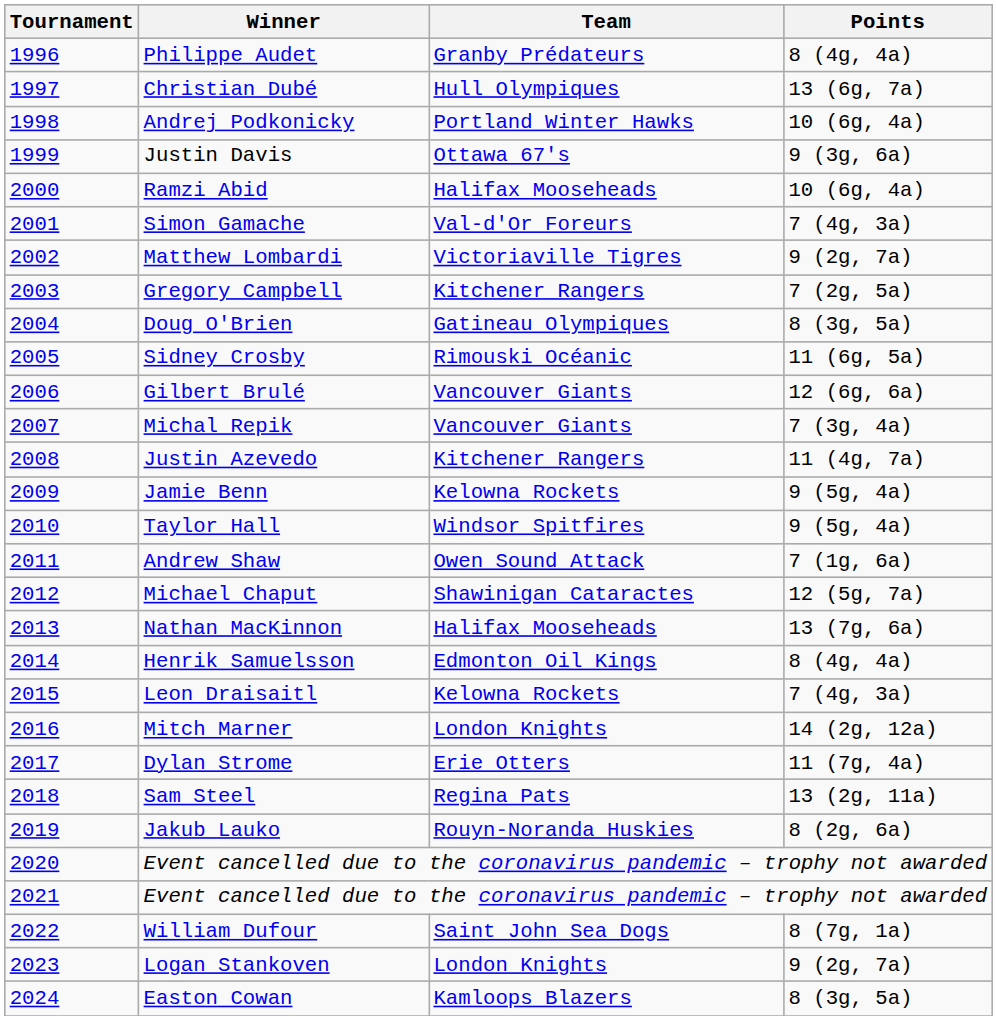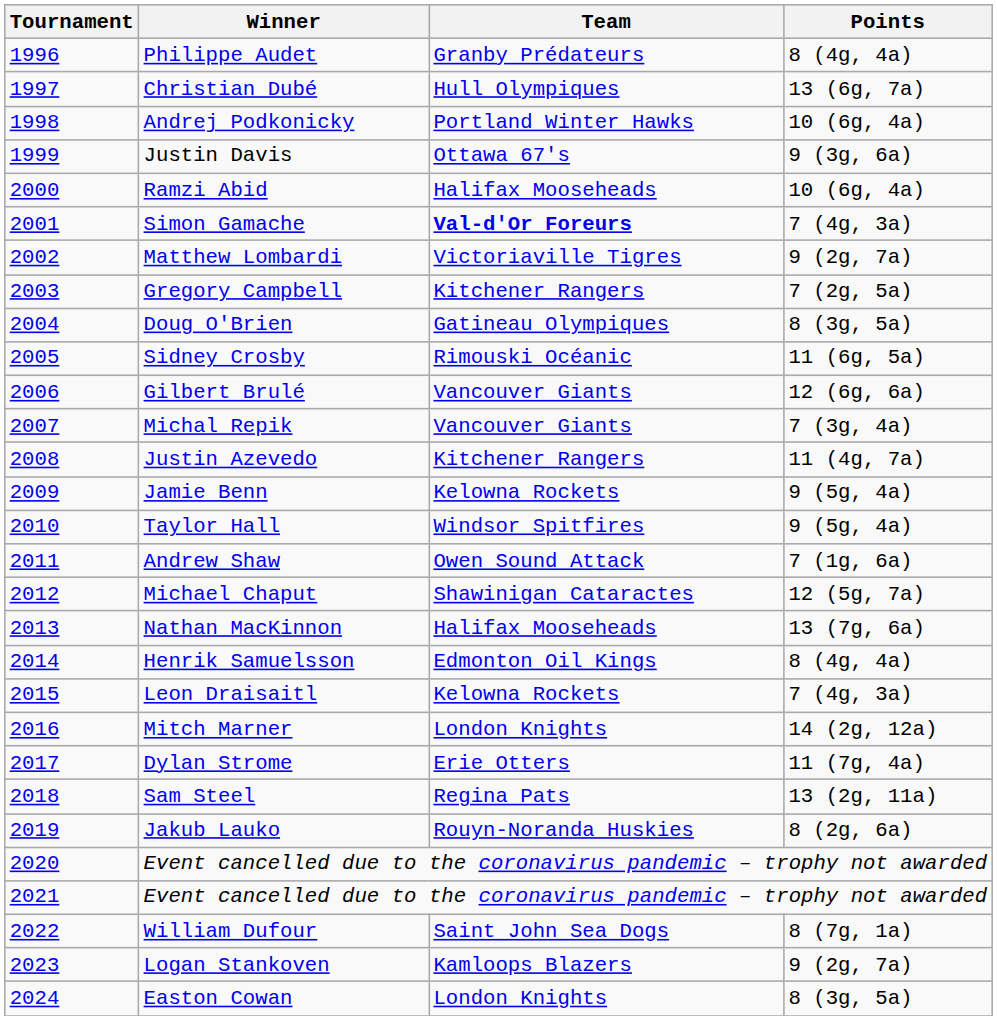(533, 224) normal -> (533, 224) bold
(520, 965) London Knights -> (533, 965) Kamloops Blazers
(533, 999) Kamloops Blazers -> (520, 999) London Knights
